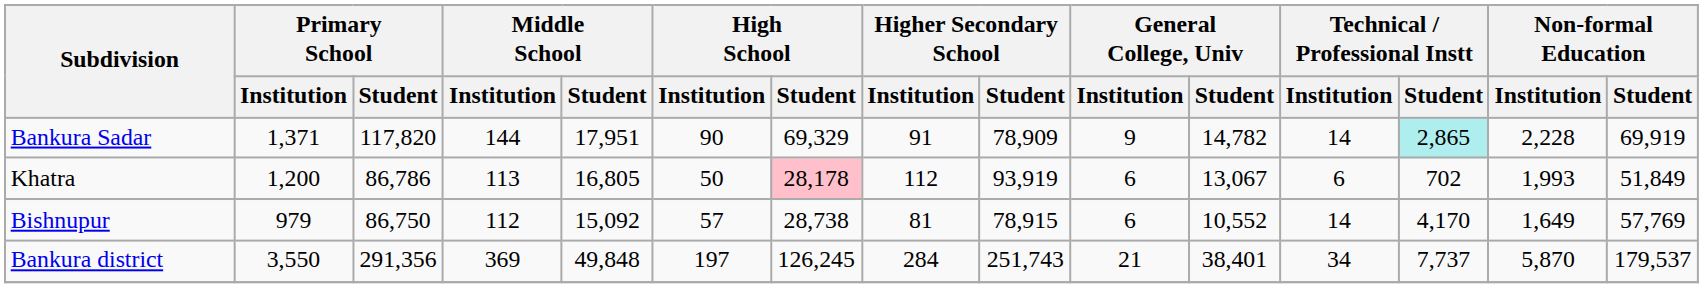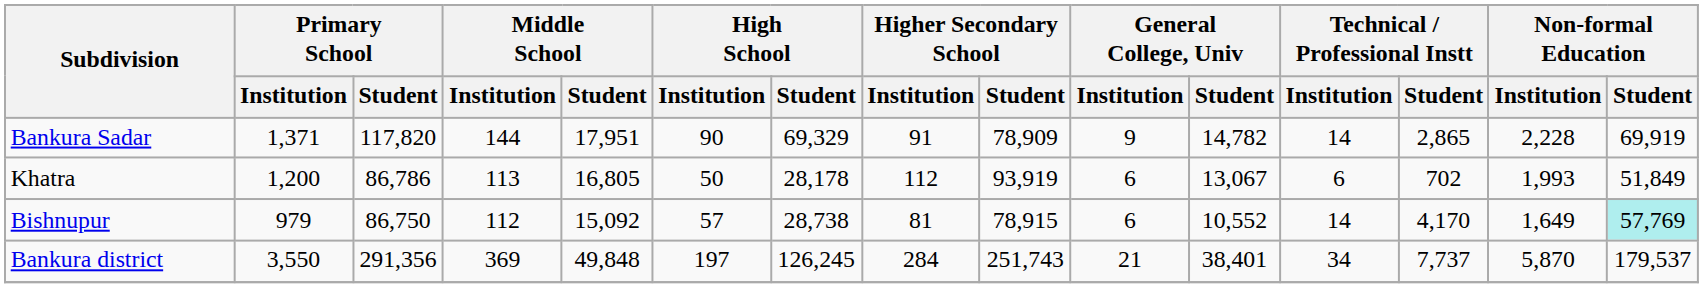(1444, 137) paleturquoise background -> (1444, 137) no background
(816, 178) pink background -> (816, 178) no background
(1653, 219) no background -> (1653, 219) paleturquoise background
